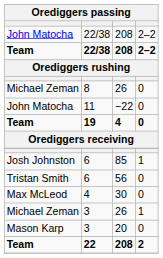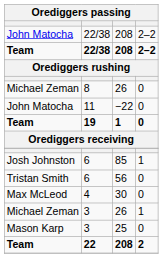(118, 123) 4 -> (118, 123) 1
(121, 228) 20 -> (121, 228) 25
